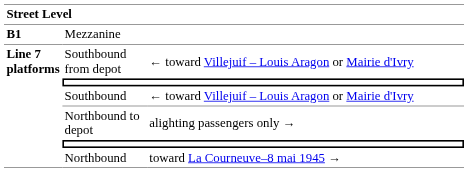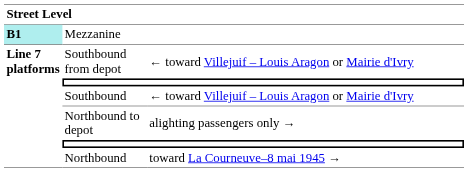(14, 34) no background -> (14, 34) paleturquoise background
